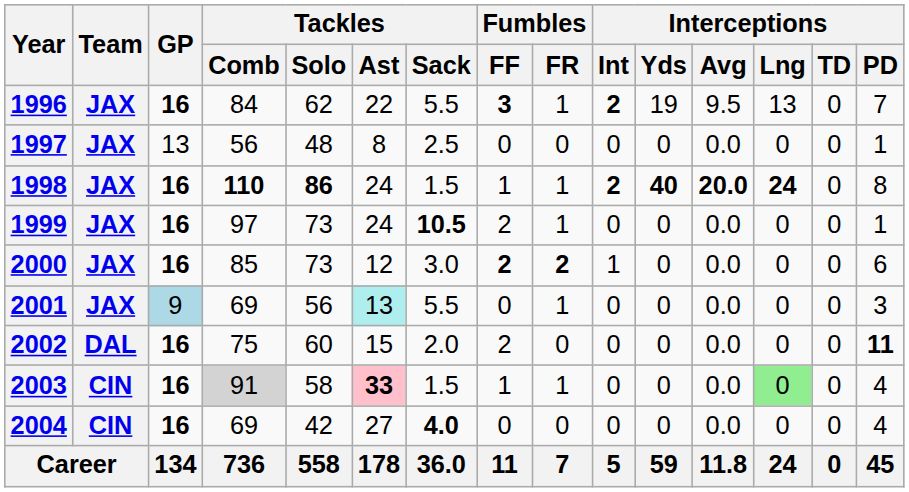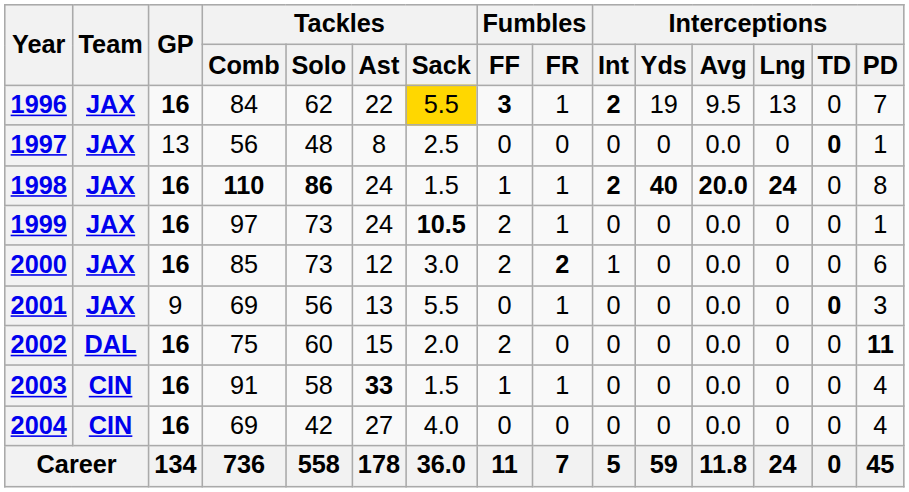(441, 104) no background -> (441, 104) gold background
(834, 144) normal -> (834, 144) bold
(505, 265) bold -> (505, 265) normal
(175, 305) lightblue background -> (175, 305) no background
(379, 305) paleturquoise background -> (379, 305) no background
(834, 305) normal -> (834, 305) bold
(244, 385) lightgrey background -> (244, 385) no background
(379, 385) pink background -> (379, 385) no background
(783, 385) lightgreen background -> (783, 385) no background
(441, 425) bold -> (441, 425) normal
